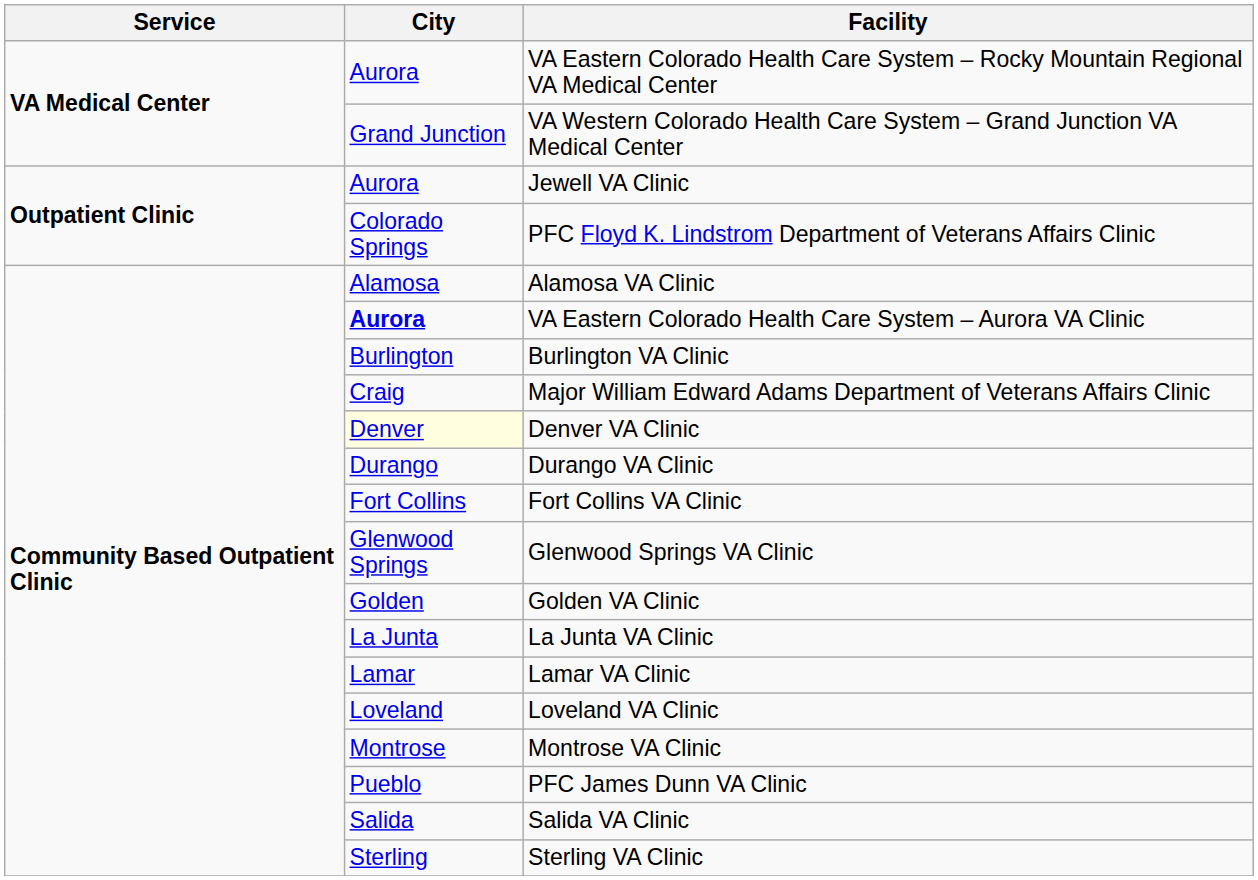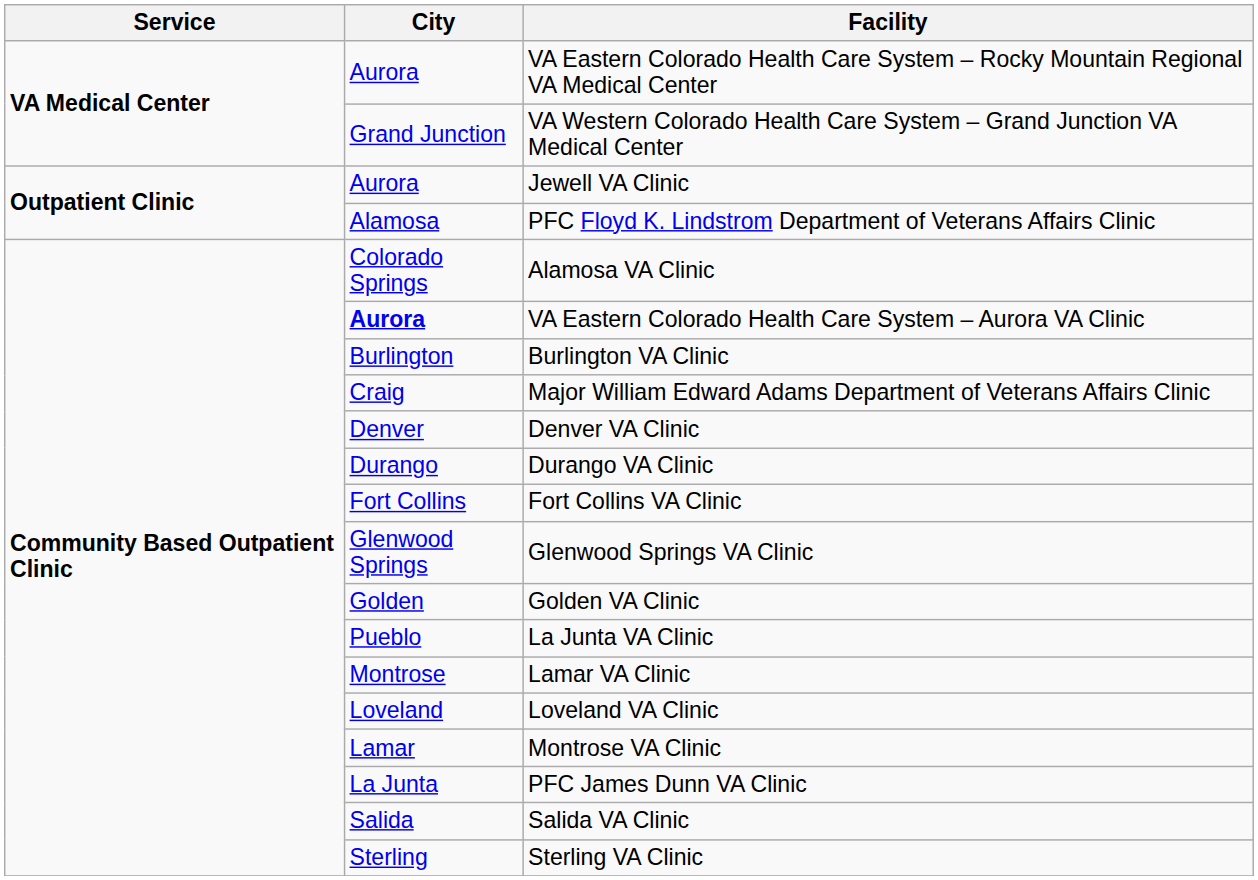(396, 233) Colorado Springs -> (394, 220) Alamosa
(394, 283) Alamosa -> (396, 270) Colorado Springs
(387, 429) lightyellow background -> (387, 429) no background
(394, 638) La Junta -> (385, 638) Pueblo
(382, 674) Lamar -> (398, 674) Montrose
(398, 747) Montrose -> (382, 747) Lamar
(385, 784) Pueblo -> (394, 784) La Junta
